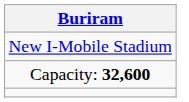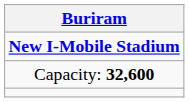(90, 46) normal -> (94, 46) bold
